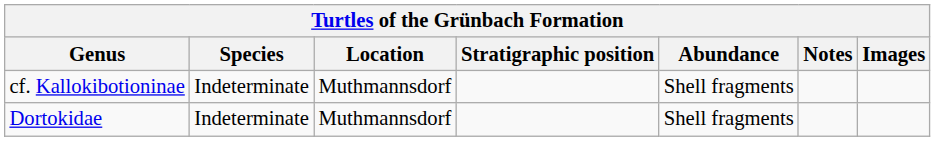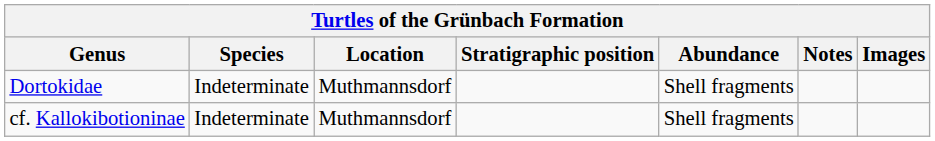rows swapped: (56, 119) <-> (97, 86)
